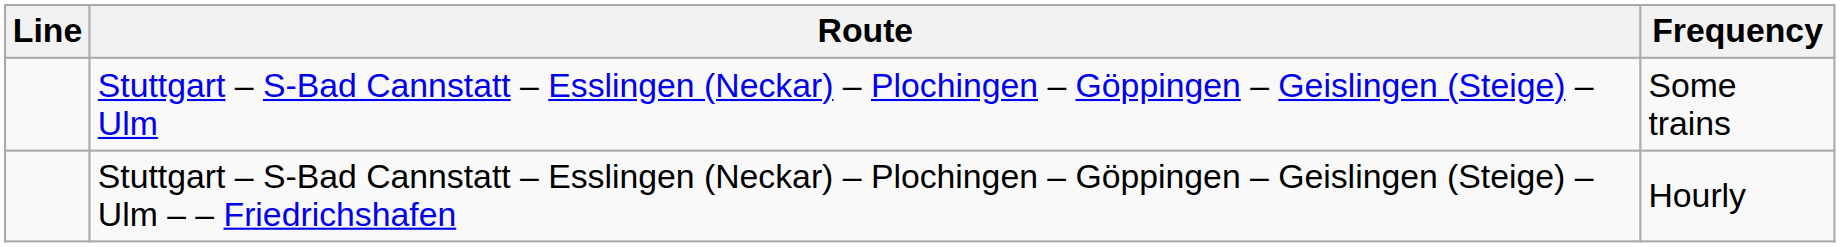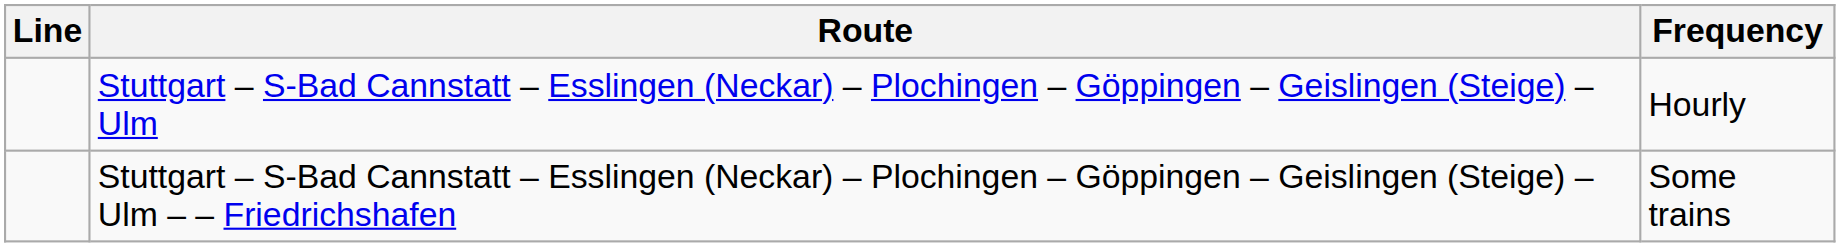(1693, 103) Some trains -> (1697, 103) Hourly
(1697, 195) Hourly -> (1693, 195) Some trains
